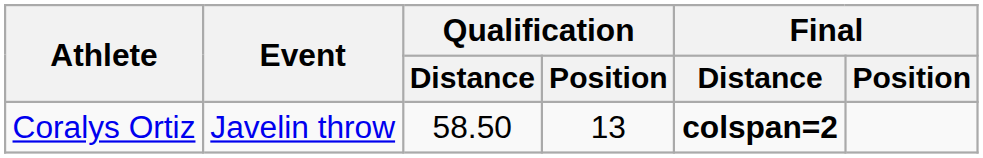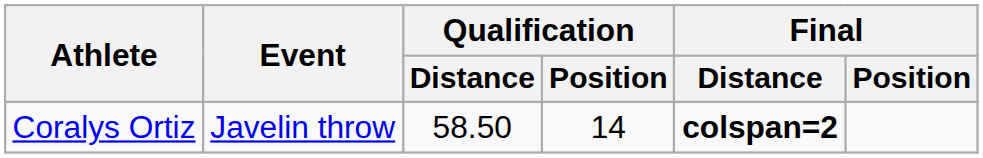(608, 128) 13 -> (608, 128) 14
